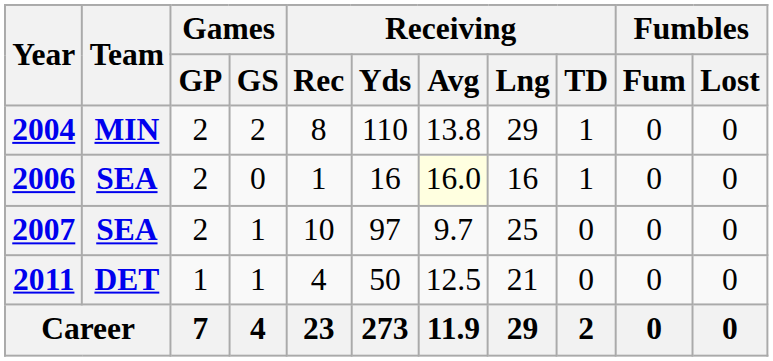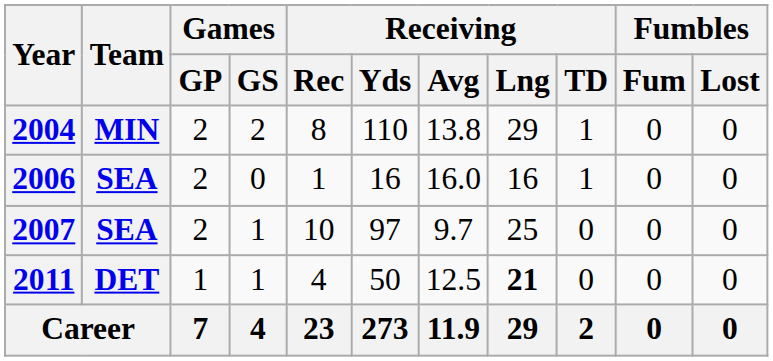(453, 179) lightyellow background -> (453, 179) no background
(523, 279) normal -> (523, 279) bold
